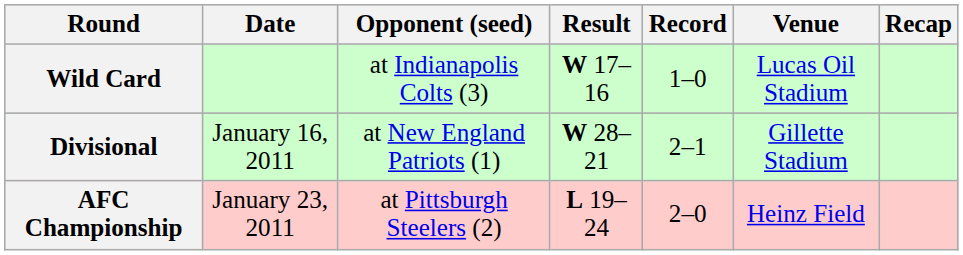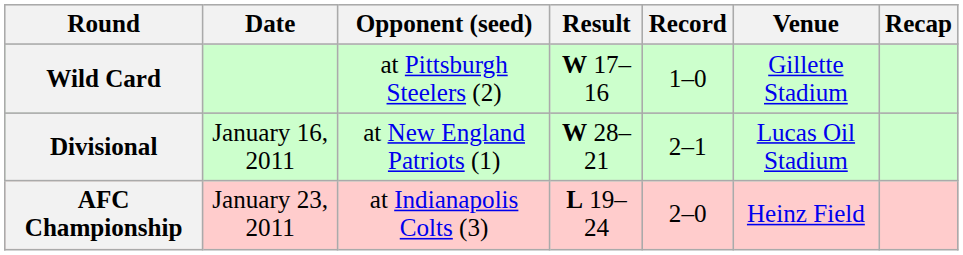(444, 78) at Indianapolis Colts (3) -> (444, 78) at Pittsburgh Steelers (2)
(806, 78) Lucas Oil Stadium -> (806, 78) Gillette Stadium
(806, 146) Gillette Stadium -> (806, 146) Lucas Oil Stadium
(444, 214) at Pittsburgh Steelers (2) -> (444, 214) at Indianapolis Colts (3)
